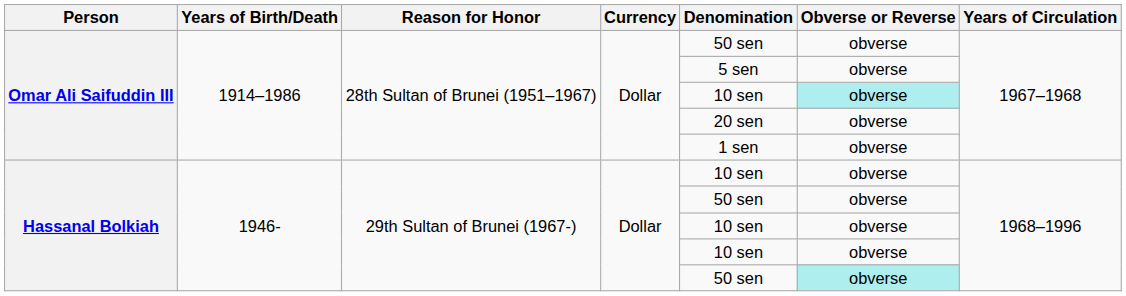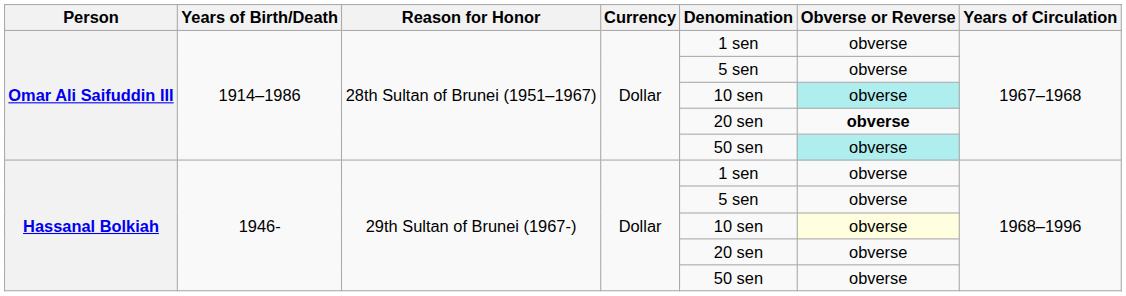(738, 44) 50 sen -> (738, 44) 1 sen
(878, 122) normal -> (878, 122) bold
(738, 148) 1 sen -> (738, 148) 50 sen
(878, 148) no background -> (878, 148) paleturquoise background
(738, 174) 10 sen -> (738, 174) 1 sen
(738, 200) 50 sen -> (738, 200) 5 sen
(878, 226) no background -> (878, 226) lightyellow background
(738, 252) 10 sen -> (738, 252) 20 sen
(878, 278) paleturquoise background -> (878, 278) no background
